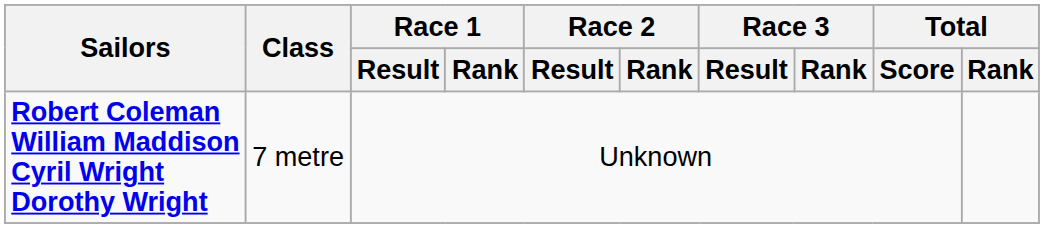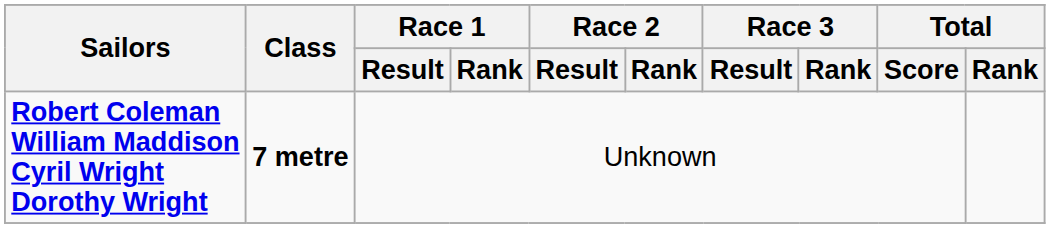(298, 157) normal -> (300, 157) bold
